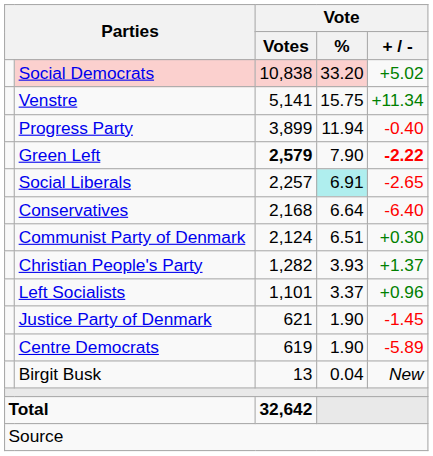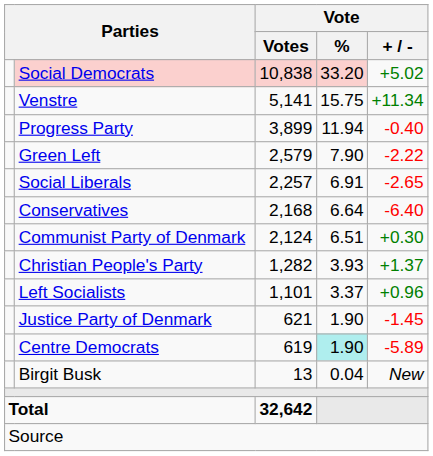(291, 155) bold -> (291, 155) normal
(404, 155) bold -> (404, 155) normal
(347, 182) paleturquoise background -> (347, 182) no background
(347, 347) no background -> (347, 347) paleturquoise background
